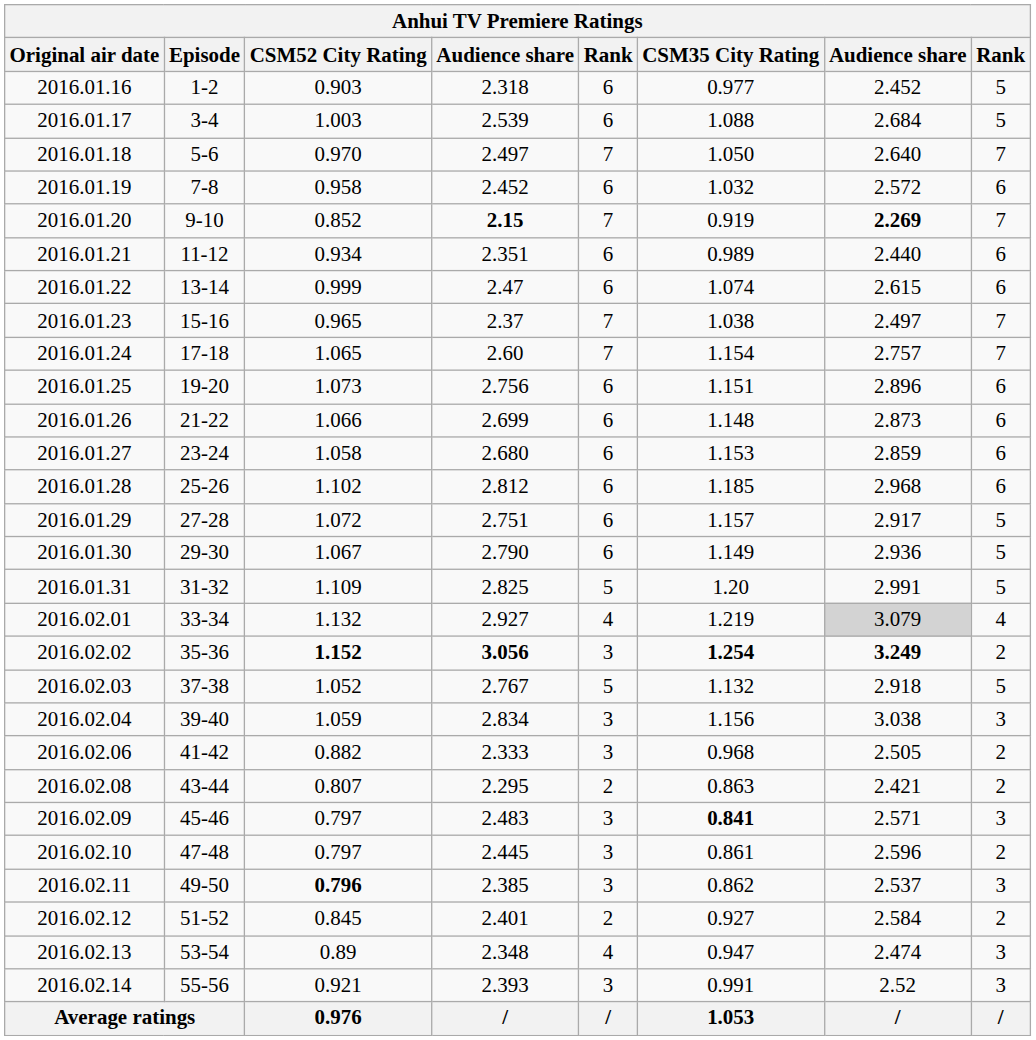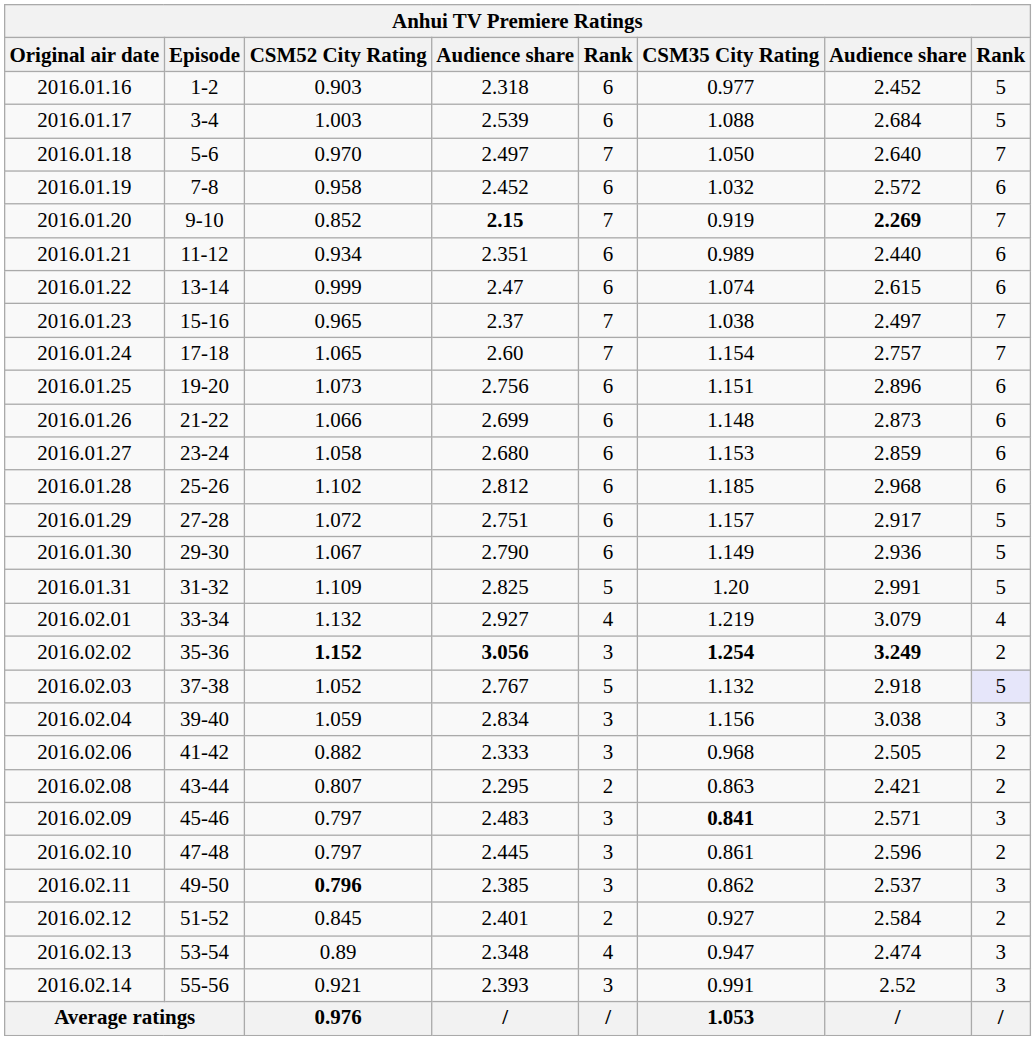(898, 619) lightgrey background -> (898, 619) no background
(1001, 685) no background -> (1001, 685) lavender background
